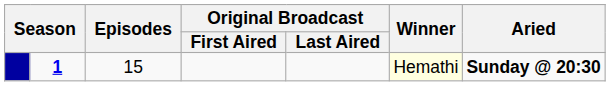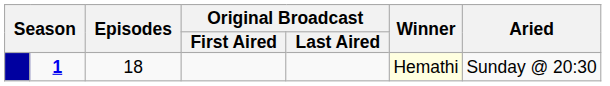(133, 66) 15 -> (133, 66) 18
(534, 66) bold -> (532, 66) normal
